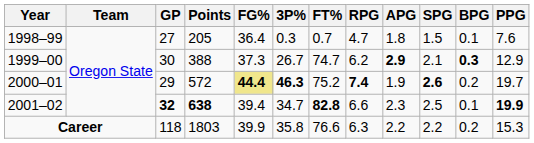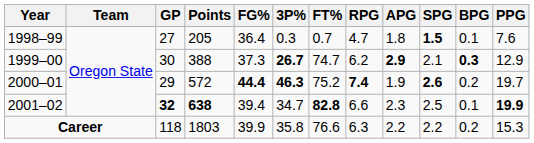(433, 37) normal -> (433, 37) bold
(290, 60) normal -> (290, 60) bold
(251, 82) khaki background -> (251, 82) no background
